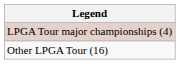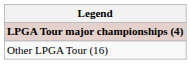(90, 32) normal -> (95, 32) bold
